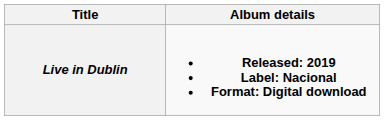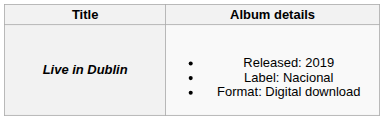(273, 77) bold -> (273, 77) normal
